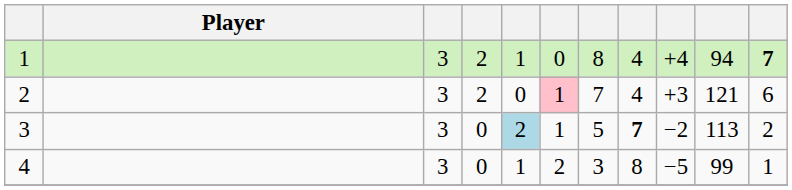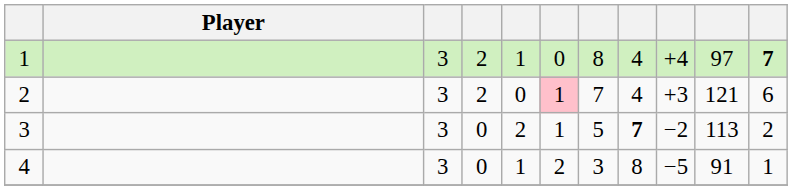(722, 58) 94 -> (722, 58) 97
(520, 130) lightblue background -> (520, 130) no background
(722, 166) 99 -> (722, 166) 91
